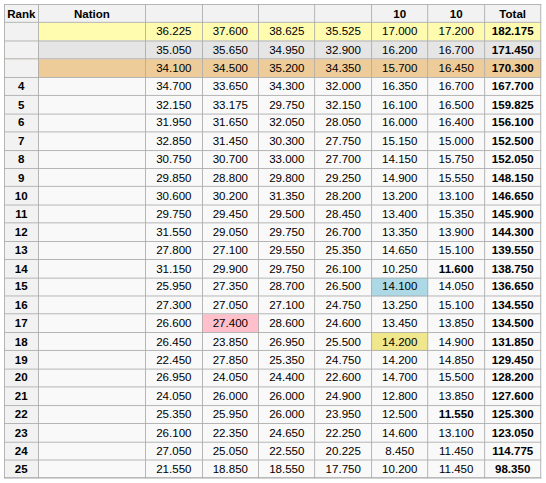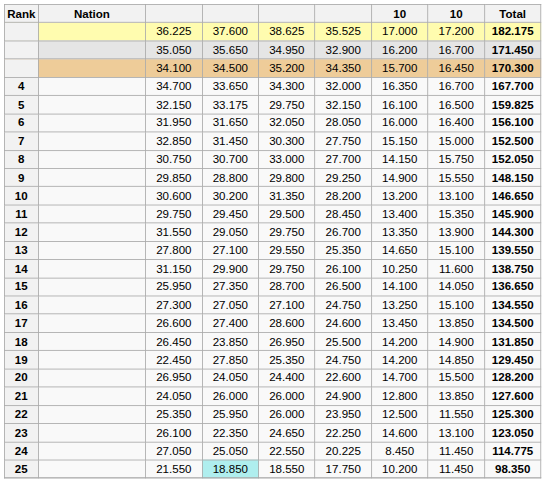(456, 268) bold -> (456, 268) normal
(400, 286) lightblue background -> (400, 286) no background
(230, 323) pink background -> (230, 323) no background
(400, 341) khaki background -> (400, 341) no background
(456, 414) bold -> (456, 414) normal
(230, 469) no background -> (230, 469) paleturquoise background
